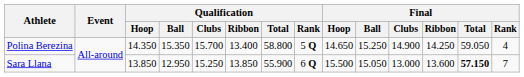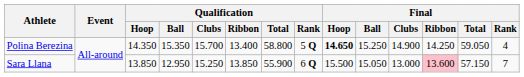(339, 46) normal -> (339, 46) bold
(440, 63) no background -> (440, 63) pink background
(475, 63) bold -> (475, 63) normal
